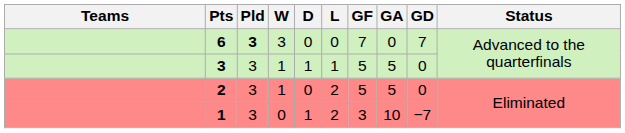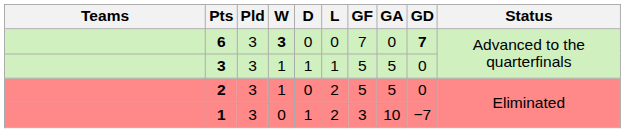(253, 41) bold -> (253, 41) normal
(282, 41) normal -> (282, 41) bold
(422, 41) normal -> (422, 41) bold
